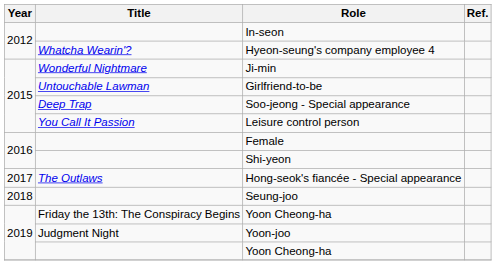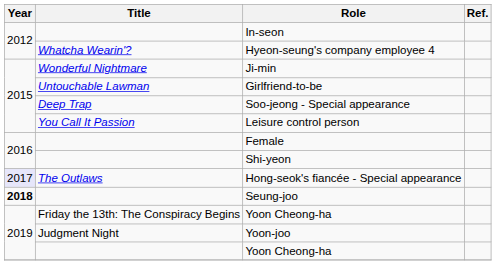(20, 178) no background -> (20, 178) lavender background
(20, 196) normal -> (20, 196) bold
